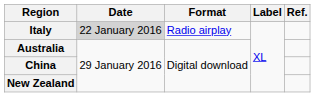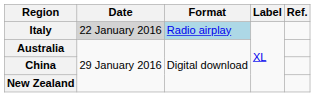(199, 30) no background -> (199, 30) lightblue background
